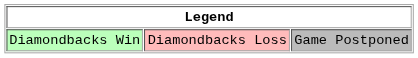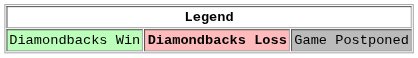(217, 40) normal -> (217, 40) bold
